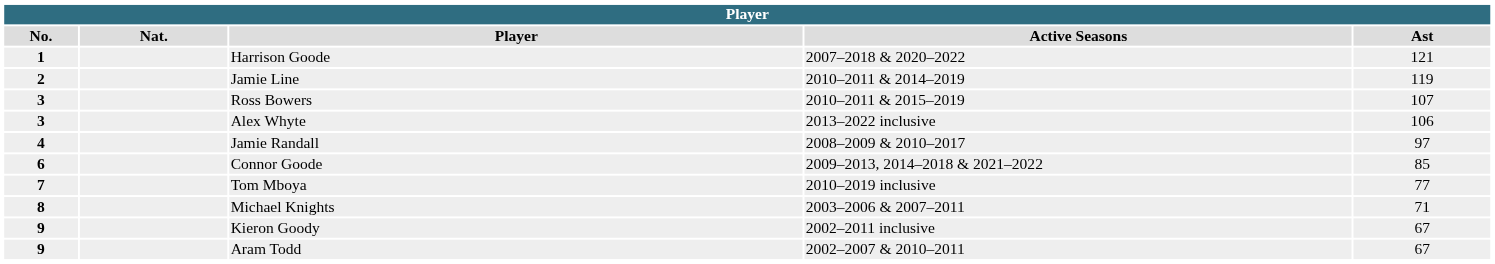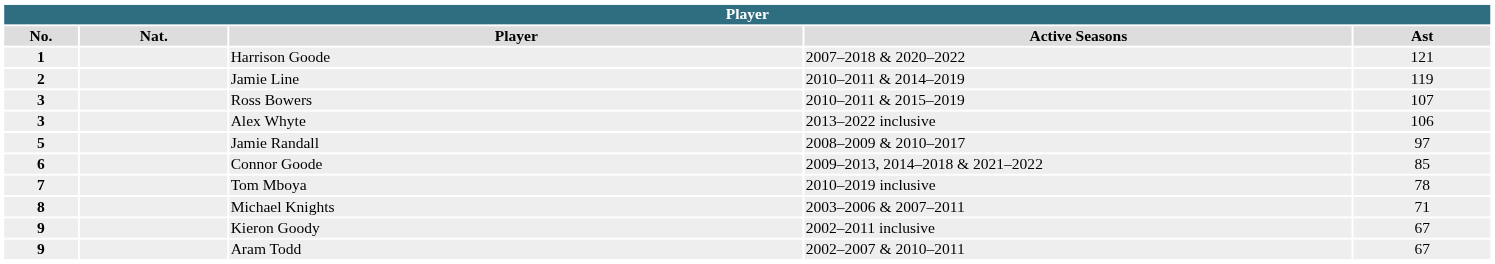(41, 142) 4 -> (41, 142) 5
(1422, 185) 77 -> (1422, 185) 78
